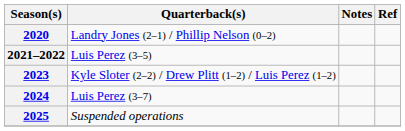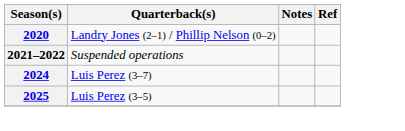(111, 55) Luis Perez (3–5) -> (127, 55) Suspended operations
- row: (36, 75)
(127, 116) Suspended operations -> (111, 95) Luis Perez (3–5)
